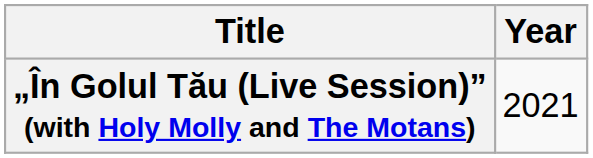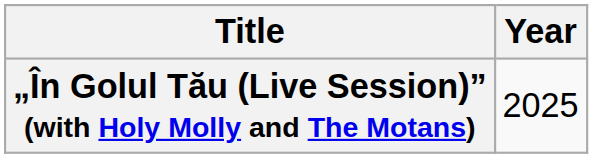(541, 105) 2021 -> (541, 105) 2025
